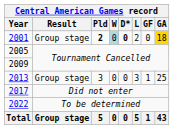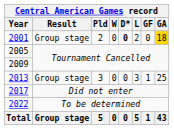(100, 38) bold -> (100, 38) normal
(114, 38) lightblue background -> (114, 38) no background
